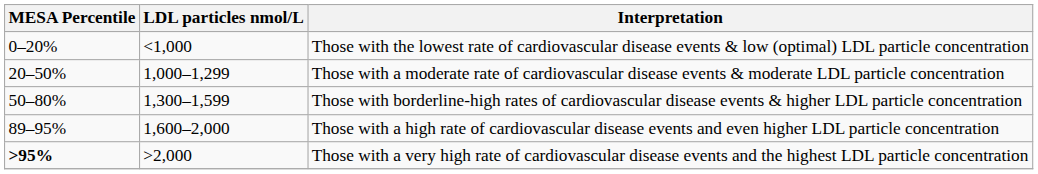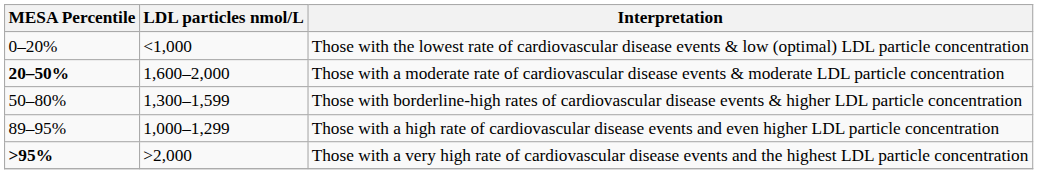(37, 73) normal -> (39, 73) bold
(187, 73) 1,000–1,299 -> (187, 73) 1,600–2,000
(187, 127) 1,600–2,000 -> (187, 127) 1,000–1,299
